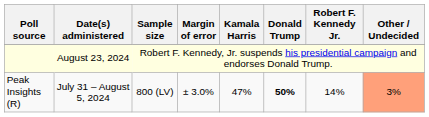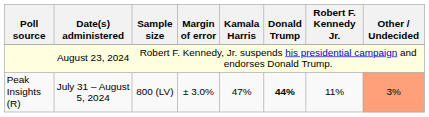(285, 92) 50% -> (285, 92) 44%
(335, 92) 14% -> (335, 92) 11%
